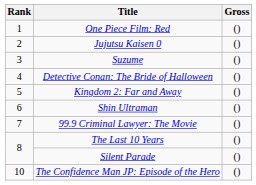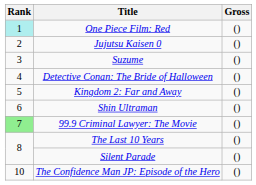(19, 28) no background -> (19, 28) paleturquoise background
(19, 124) no background -> (19, 124) lightgreen background
